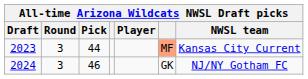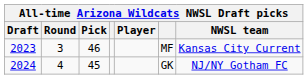(94, 48) 44 -> (94, 48) 46
(167, 48) lightsalmon background -> (167, 48) no background
(60, 65) 3 -> (60, 65) 4
(94, 65) 46 -> (94, 65) 45
